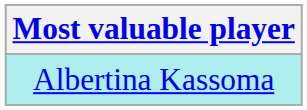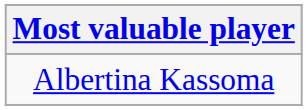(154, 79) paleturquoise background -> (154, 79) no background
